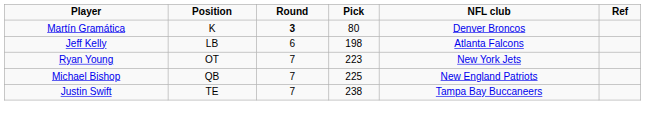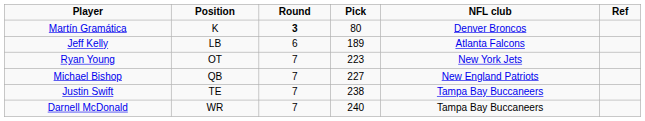(354, 44) 198 -> (356, 44) 189
(354, 76) 225 -> (356, 76) 227
+ row: (88, 108)
